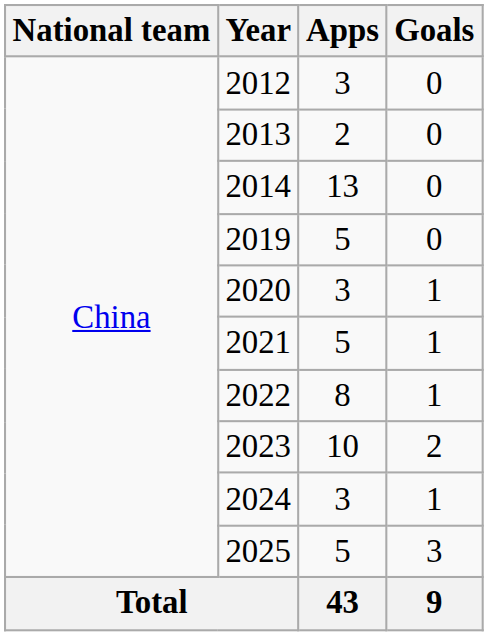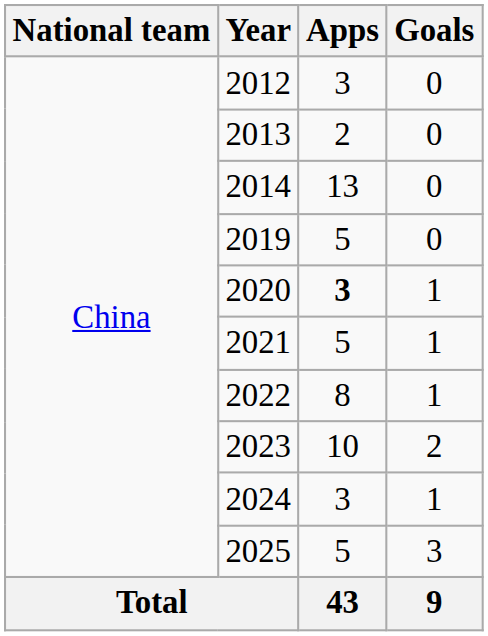(343, 290) normal -> (343, 290) bold
